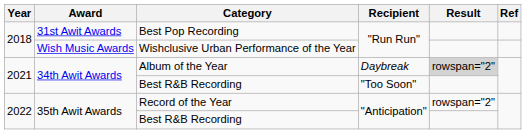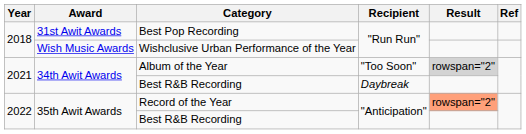(385, 66) Daybreak -> (388, 66) "Too Soon"
(388, 84) "Too Soon" -> (385, 84) Daybreak
(463, 102) no background -> (463, 102) lightsalmon background
